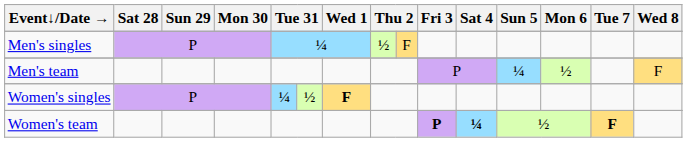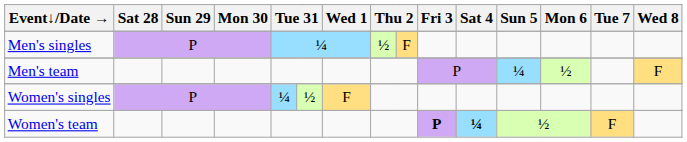(347, 97) bold -> (347, 97) normal
(612, 124) bold -> (612, 124) normal
